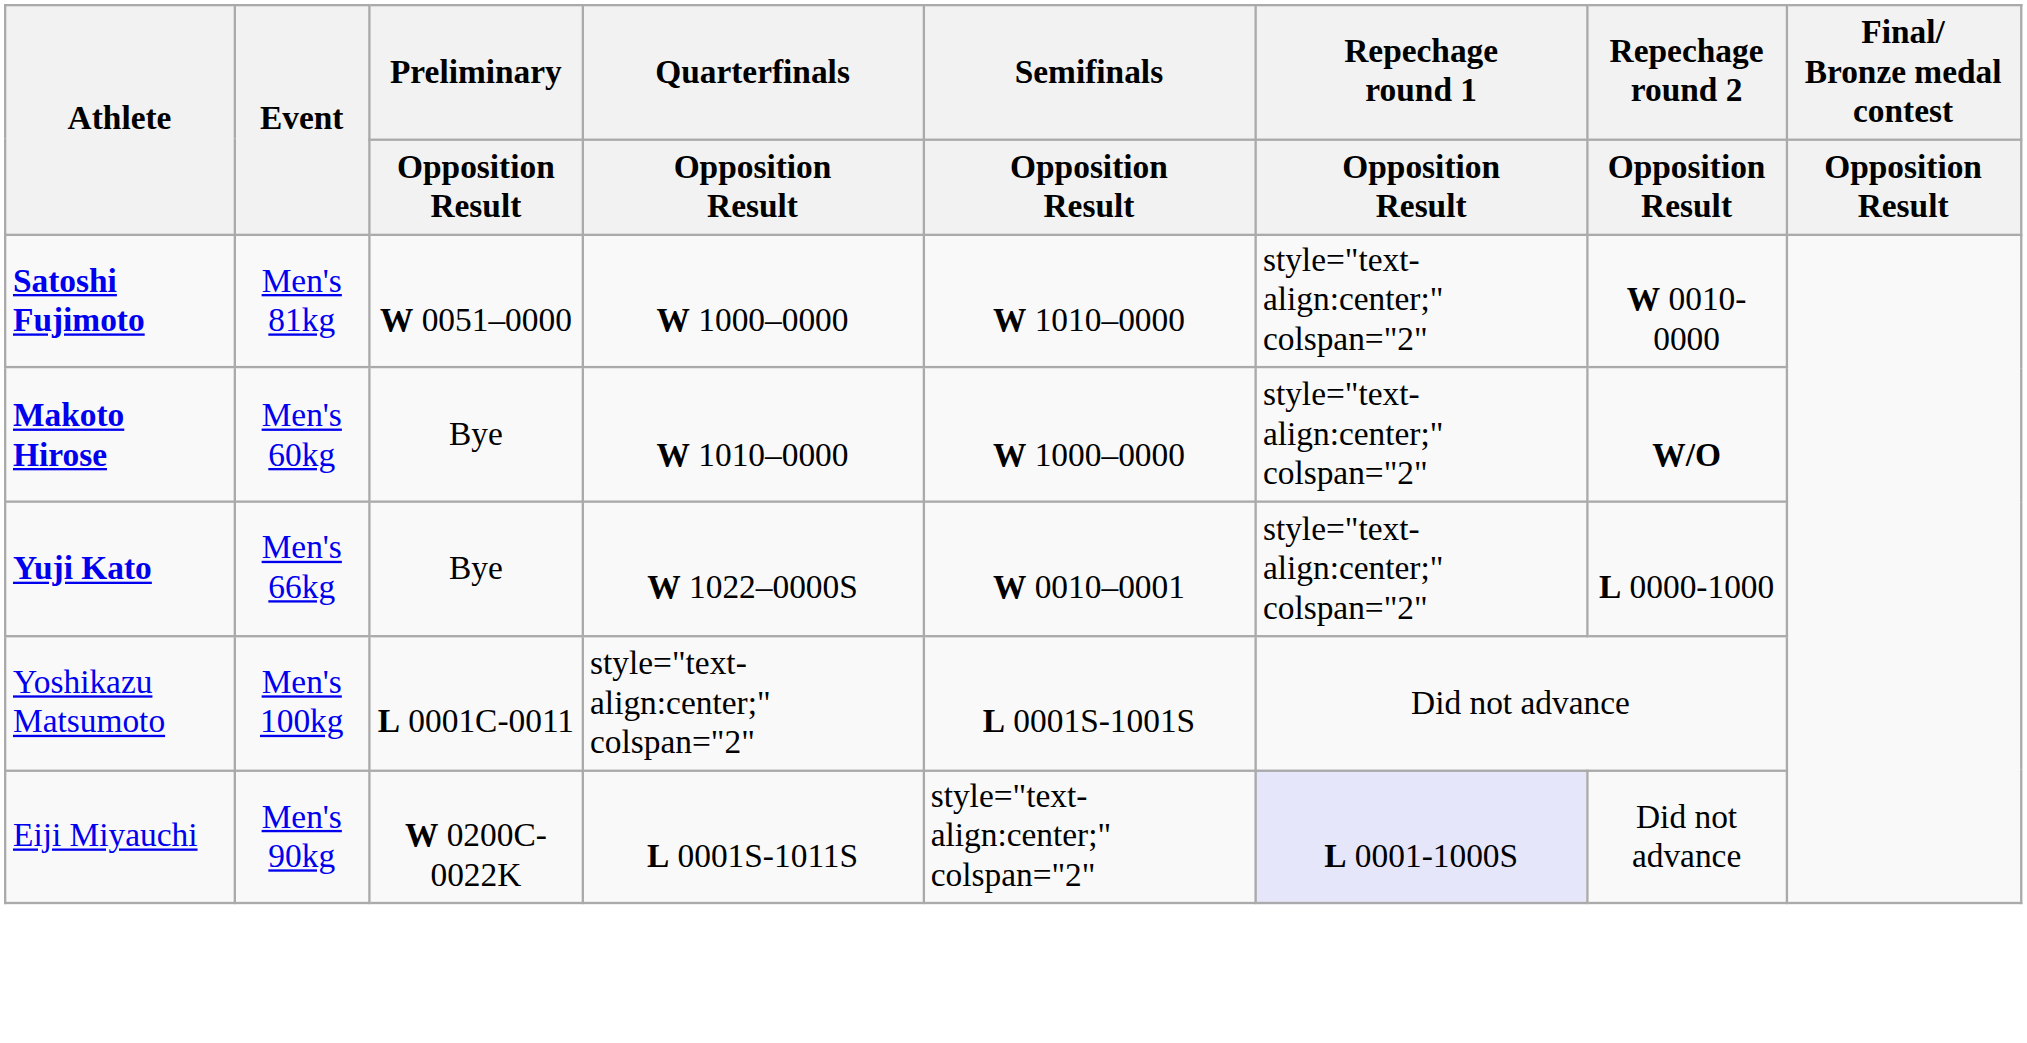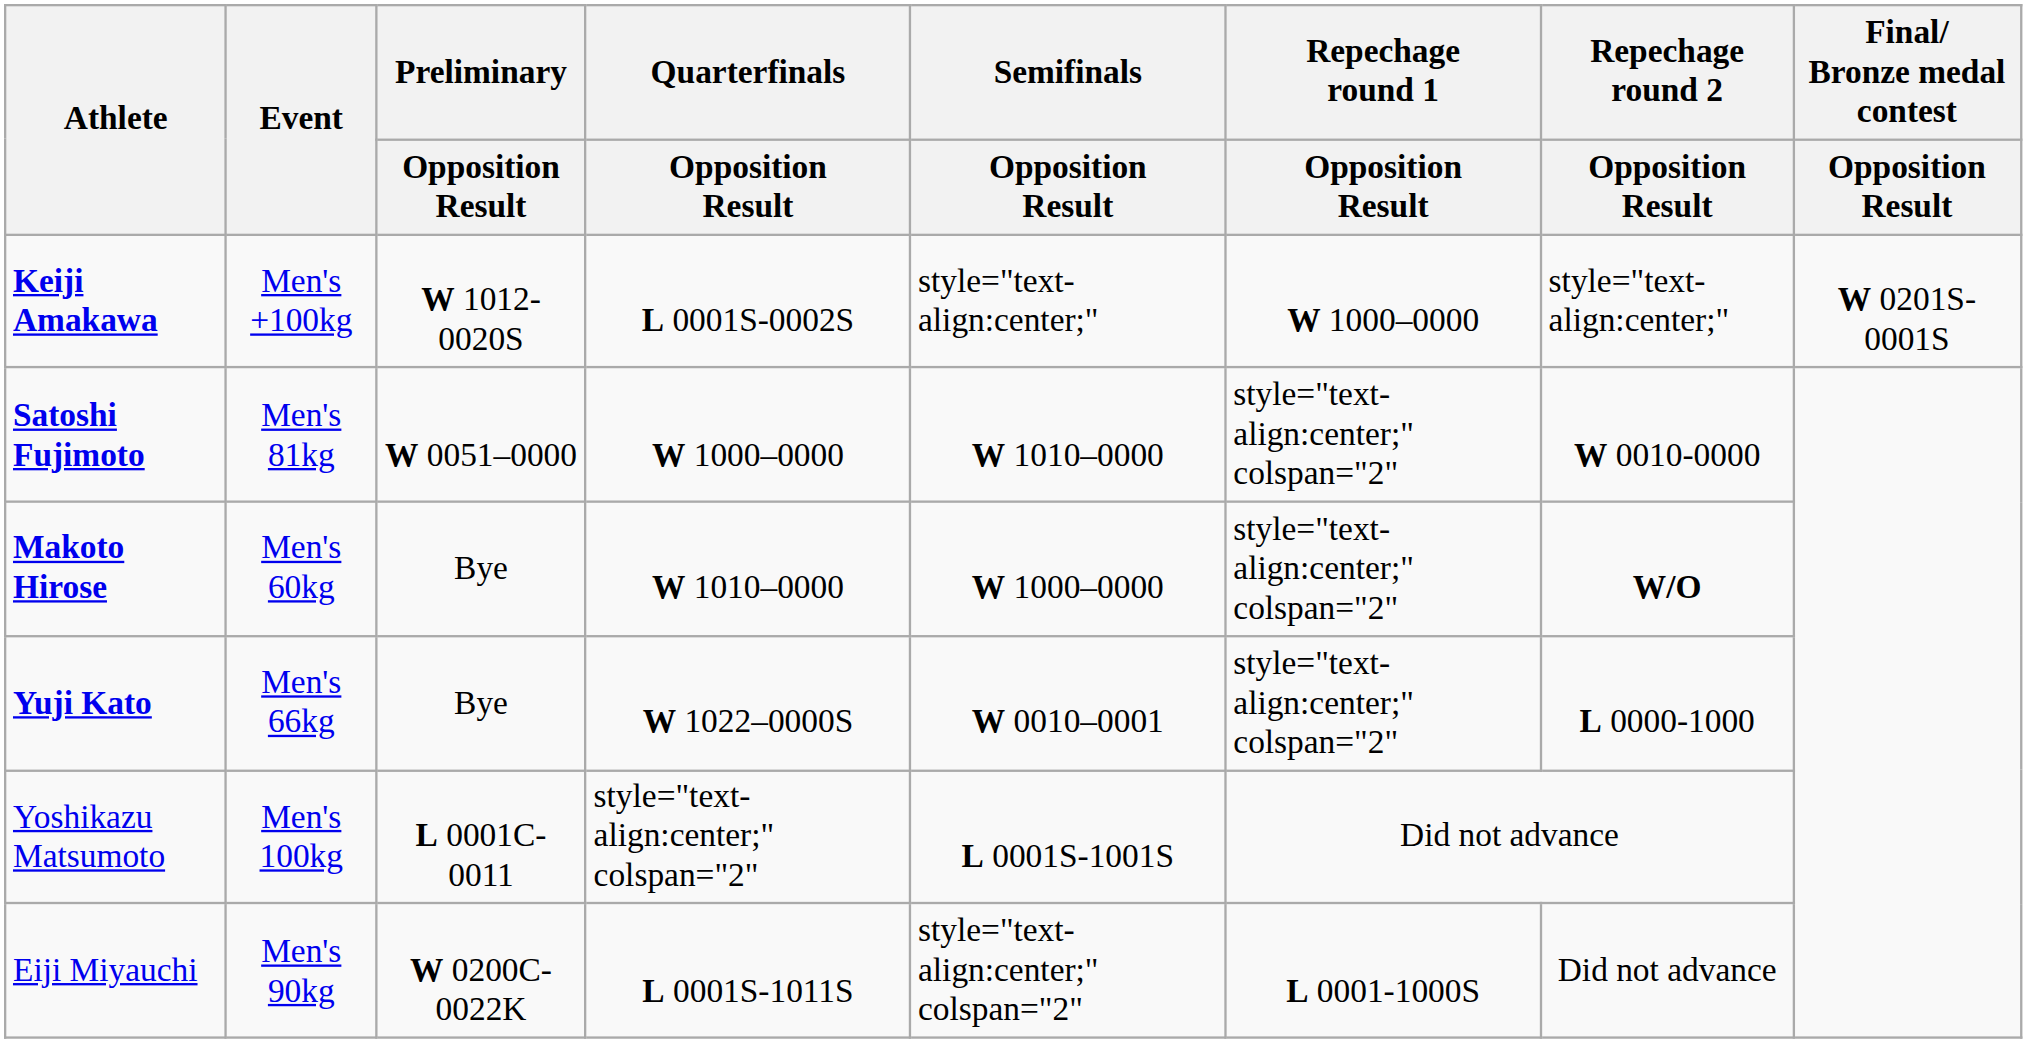+ row: (85, 300)
(1421, 856) lavender background -> (1383, 990) no background
